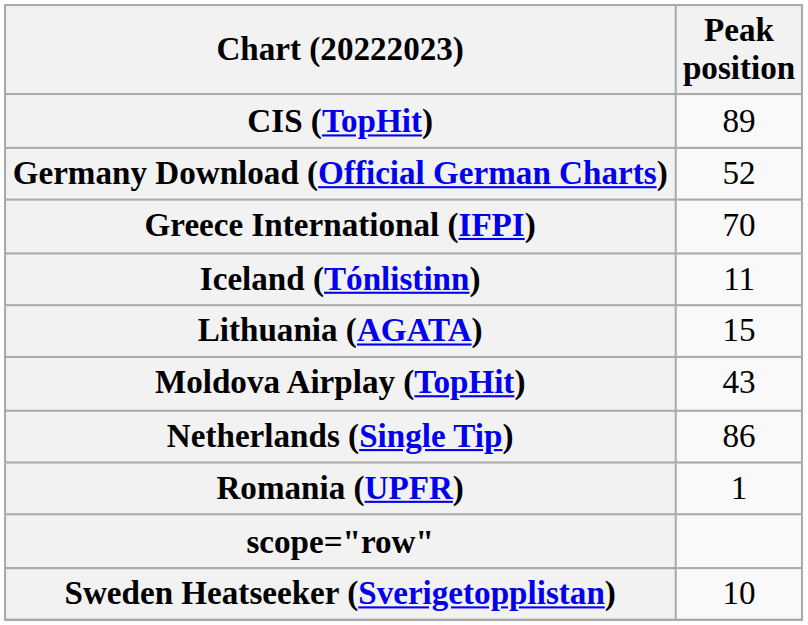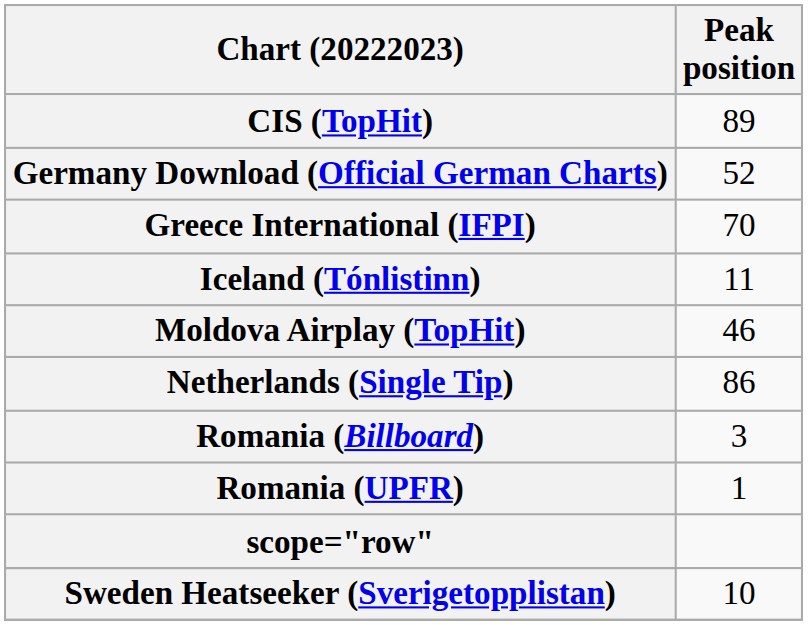- row: (340, 330)
(739, 383) 43 -> (739, 330) 46
+ row: (340, 435)
